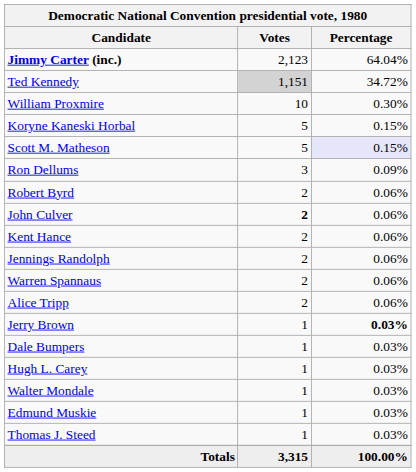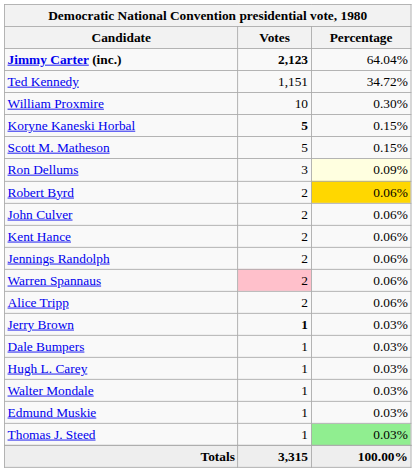(293, 59) normal -> (293, 59) bold
(293, 81) lightgrey background -> (293, 81) no background
(305, 125) normal -> (305, 125) bold
(391, 148) lavender background -> (391, 148) no background
(391, 170) no background -> (391, 170) lightyellow background
(391, 192) no background -> (391, 192) gold background
(305, 214) bold -> (305, 214) normal
(305, 280) no background -> (305, 280) pink background
(305, 324) normal -> (305, 324) bold
(389, 324) bold -> (391, 324) normal
(391, 434) no background -> (391, 434) lightgreen background
